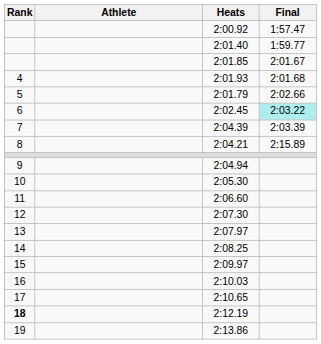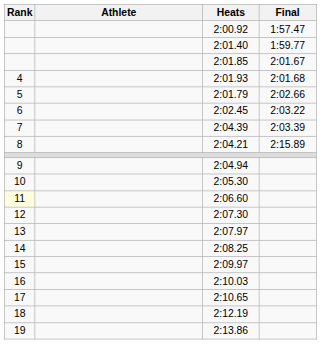(288, 111) paleturquoise background -> (288, 111) no background
(20, 198) no background -> (20, 198) lightyellow background
(20, 314) bold -> (20, 314) normal
